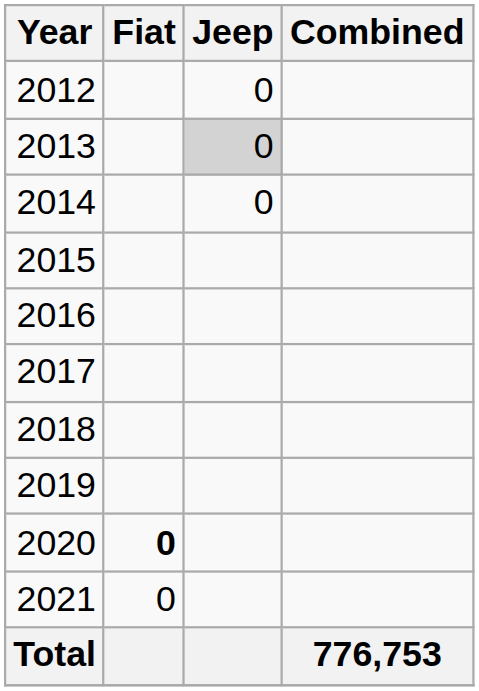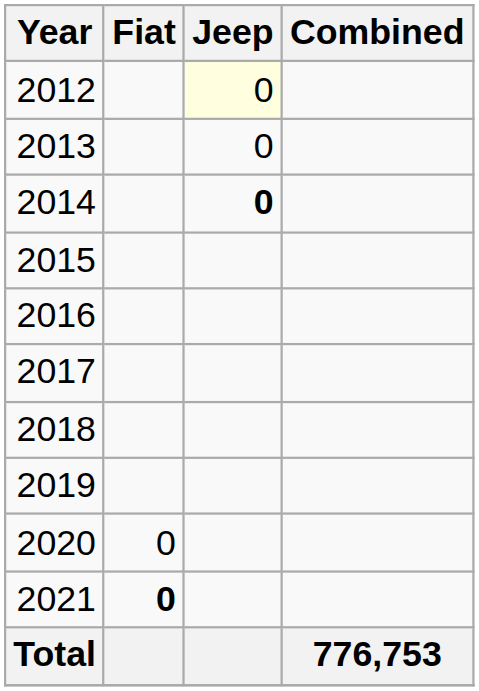(264, 89) no background -> (264, 89) lightyellow background
(264, 145) lightgrey background -> (264, 145) no background
(264, 202) normal -> (264, 202) bold
(166, 542) bold -> (166, 542) normal
(166, 598) normal -> (166, 598) bold
